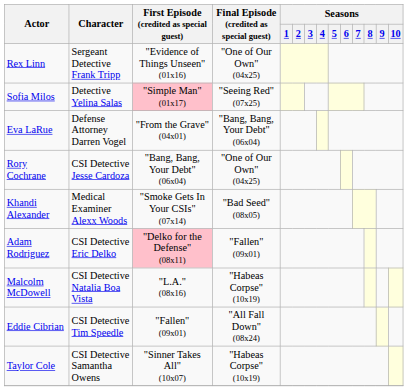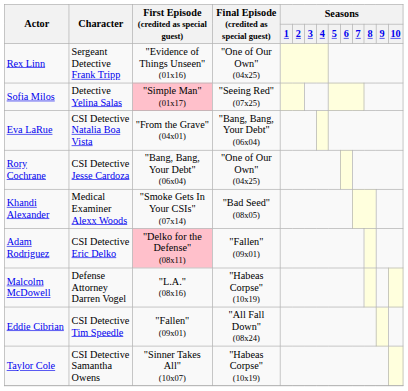(99, 130) Defense Attorney Darren Vogel -> (100, 130) CSI Detective Natalia Boa Vista
(100, 287) CSI Detective Natalia Boa Vista -> (99, 287) Defense Attorney Darren Vogel
